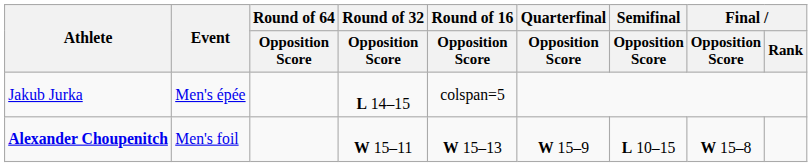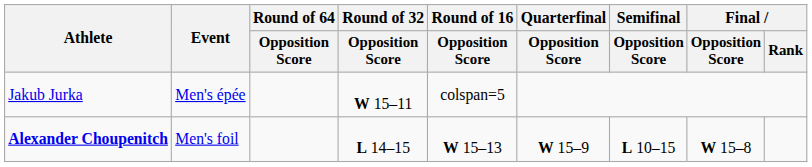(383, 104) L 14–15 -> (383, 104) W 15–11
(383, 148) W 15–11 -> (383, 148) L 14–15
